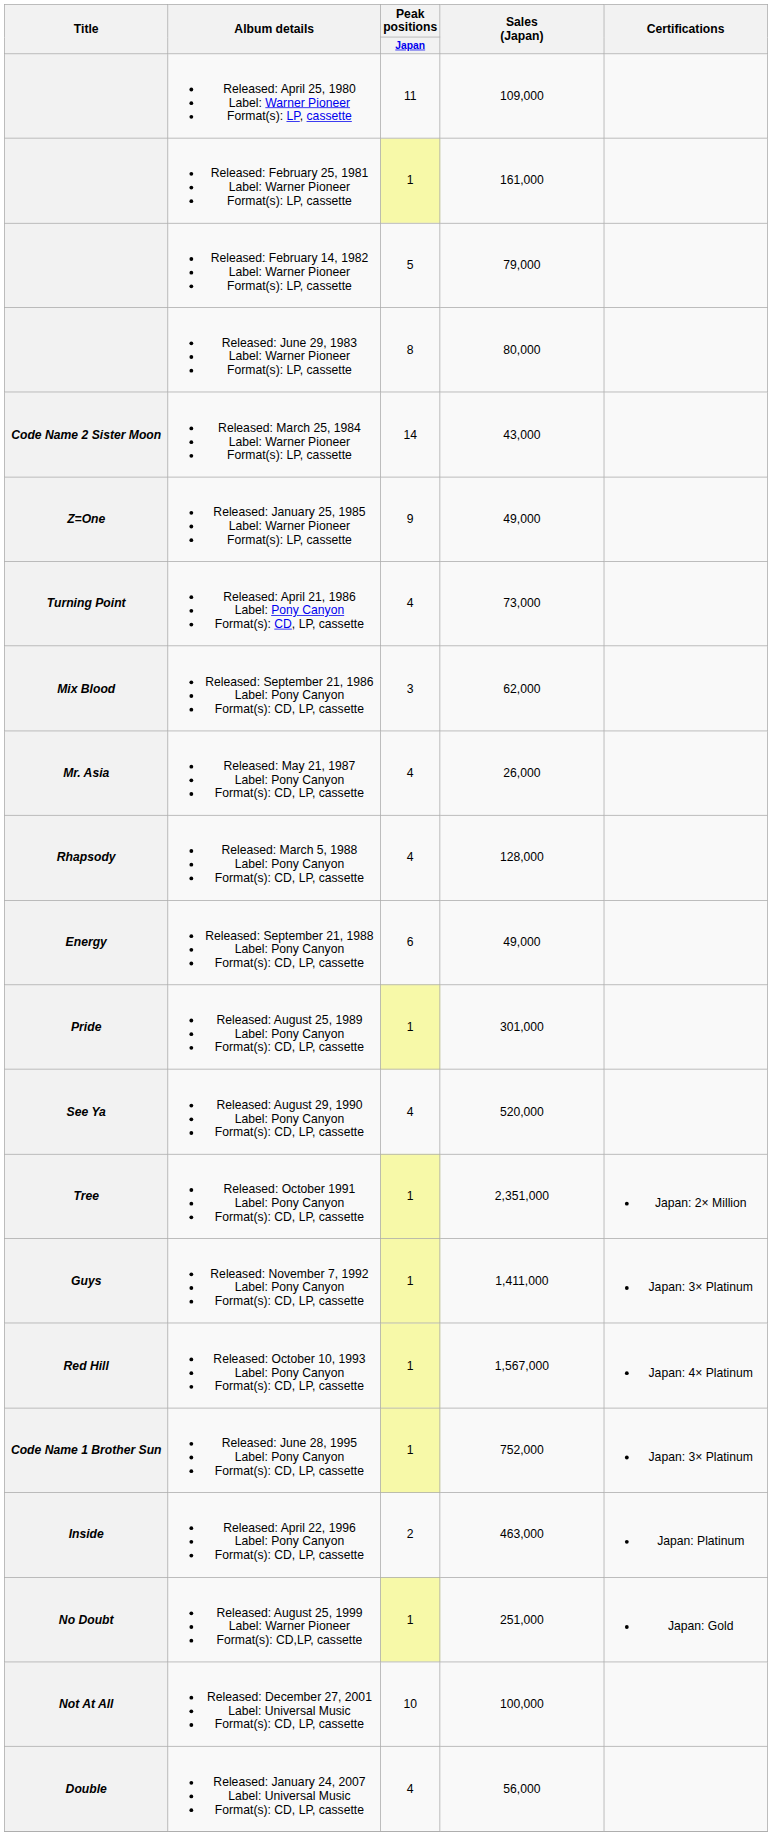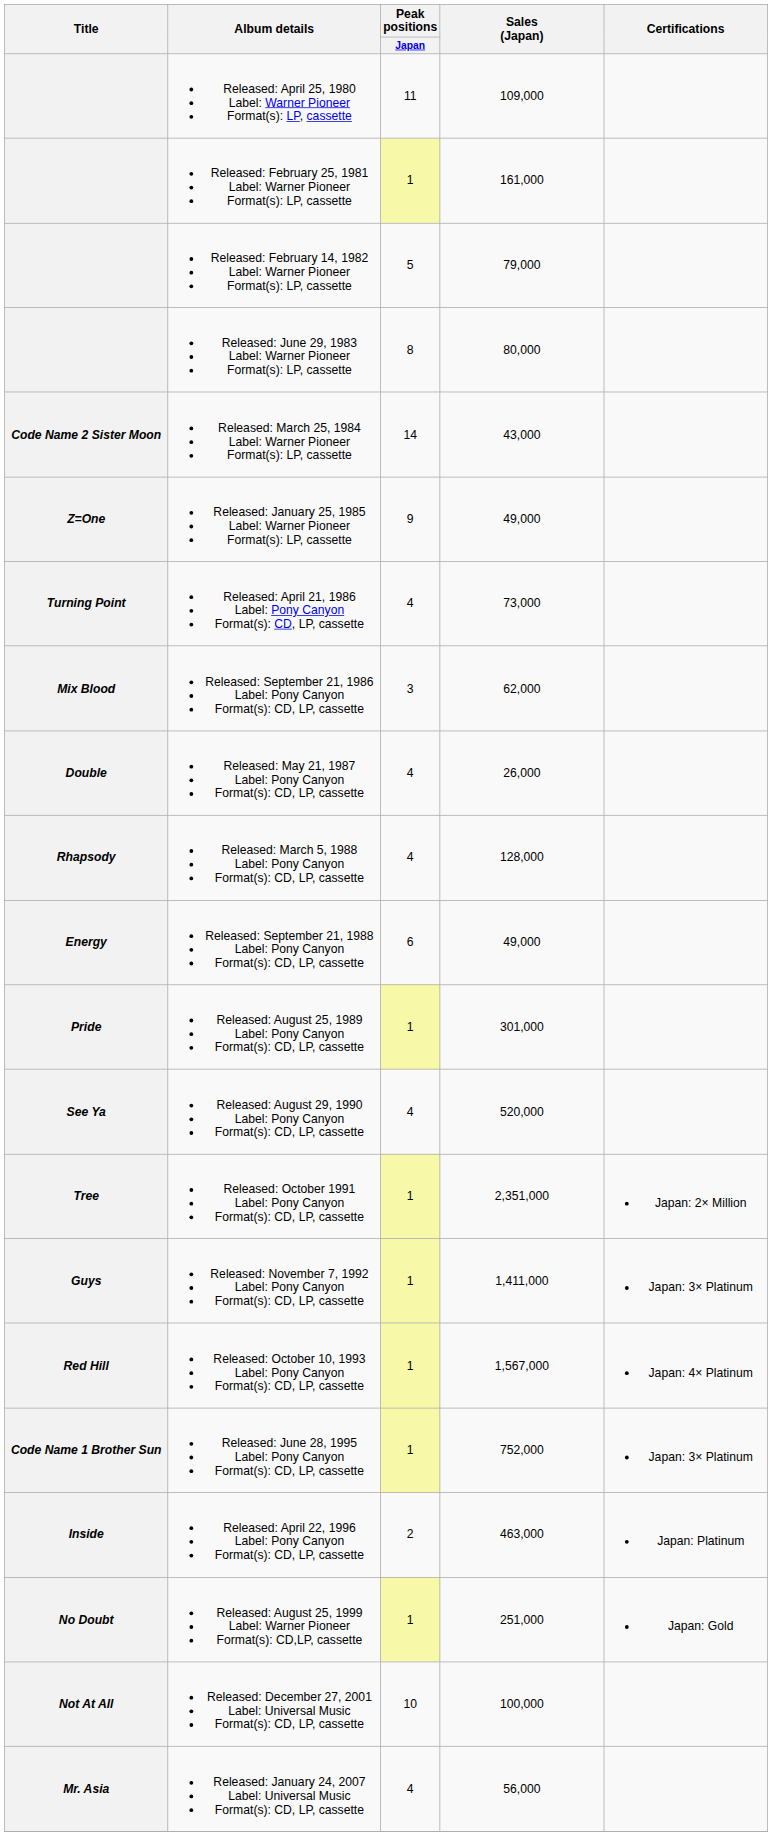(86, 773) Mr. Asia -> (86, 773) Double
(86, 1788) Double -> (86, 1788) Mr. Asia
